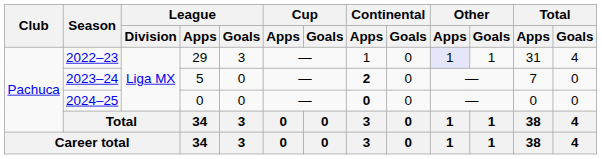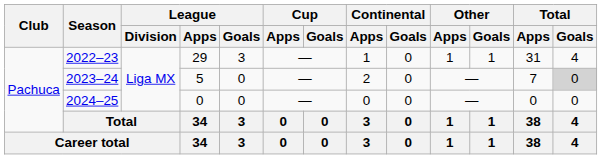(450, 57) lavender background -> (450, 57) no background
(366, 79) bold -> (366, 79) normal
(575, 79) no background -> (575, 79) lightgrey background
(366, 100) bold -> (366, 100) normal
